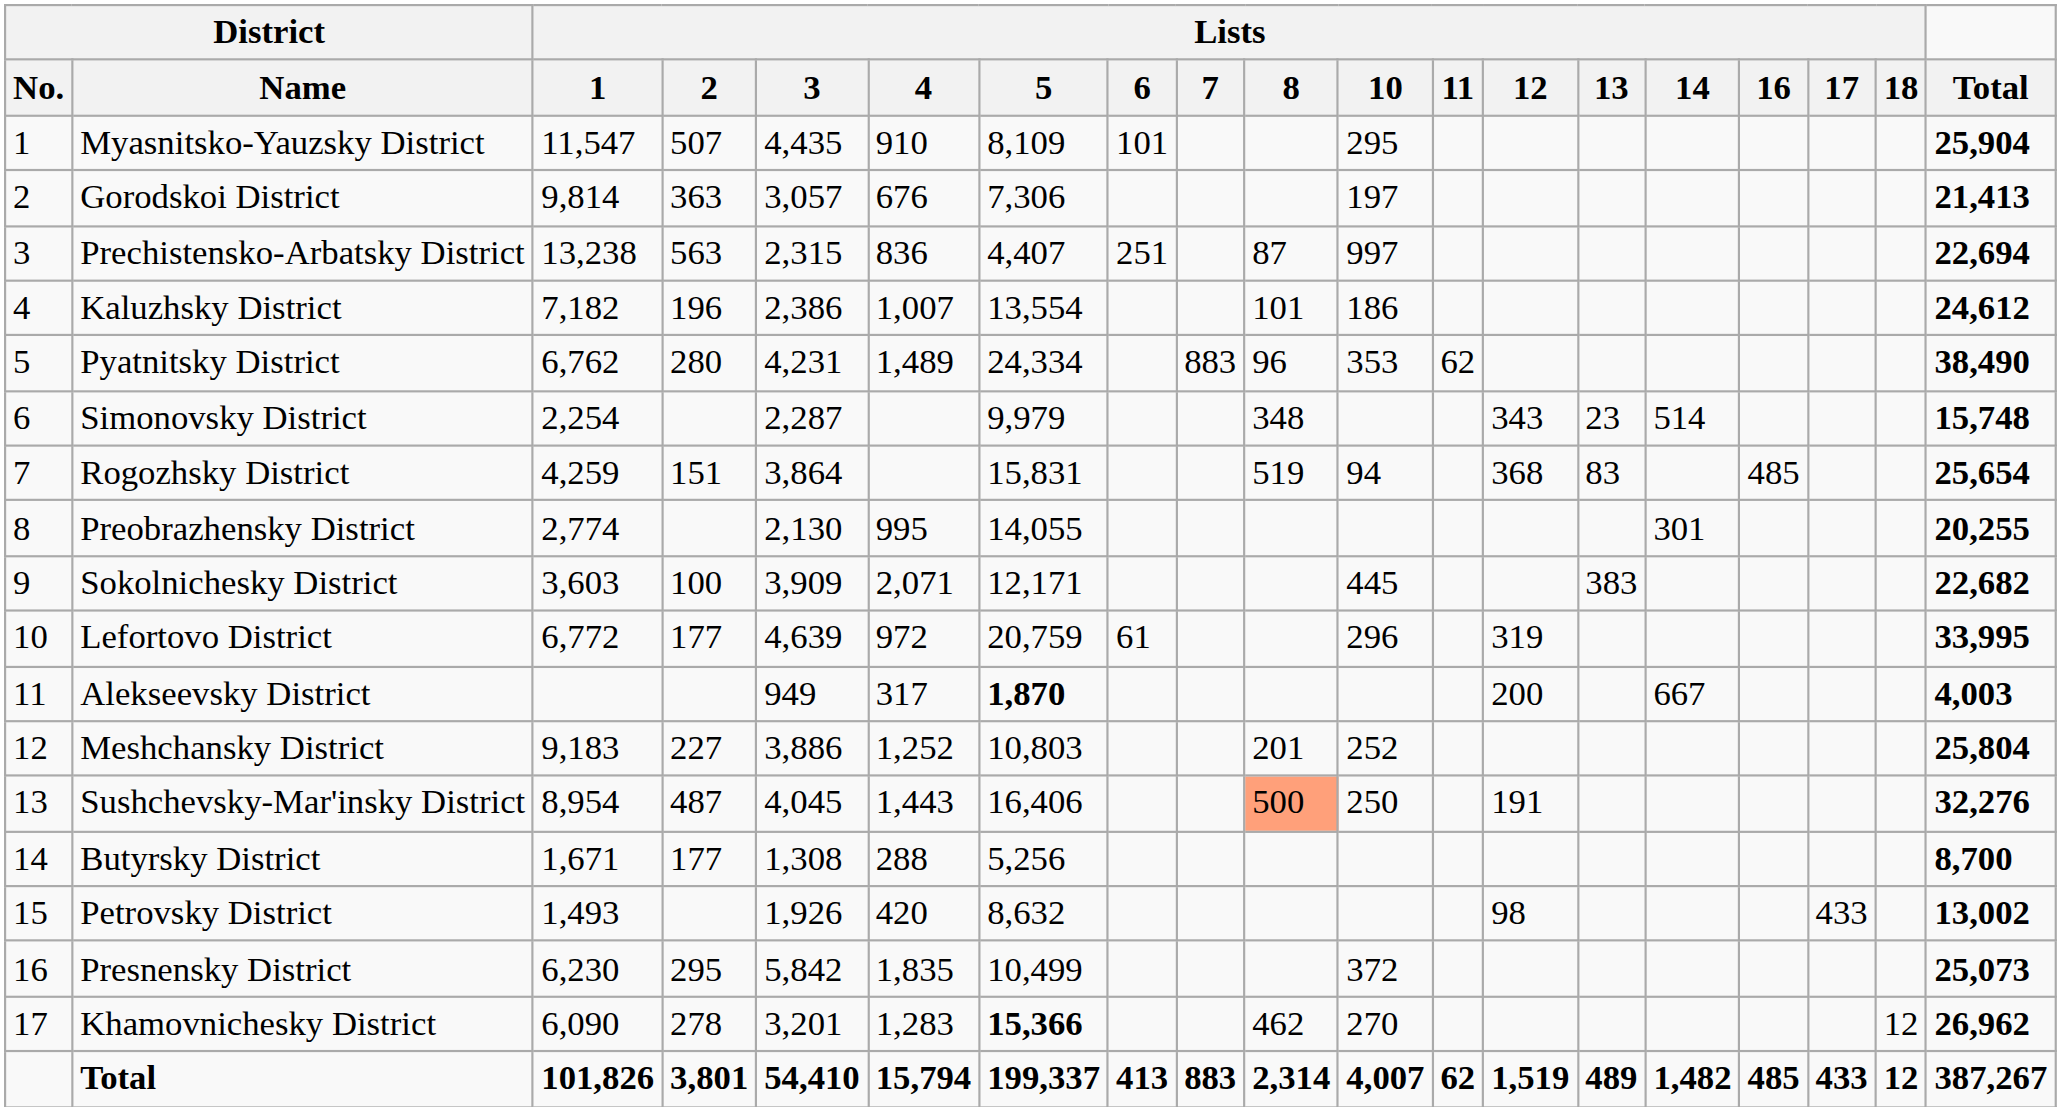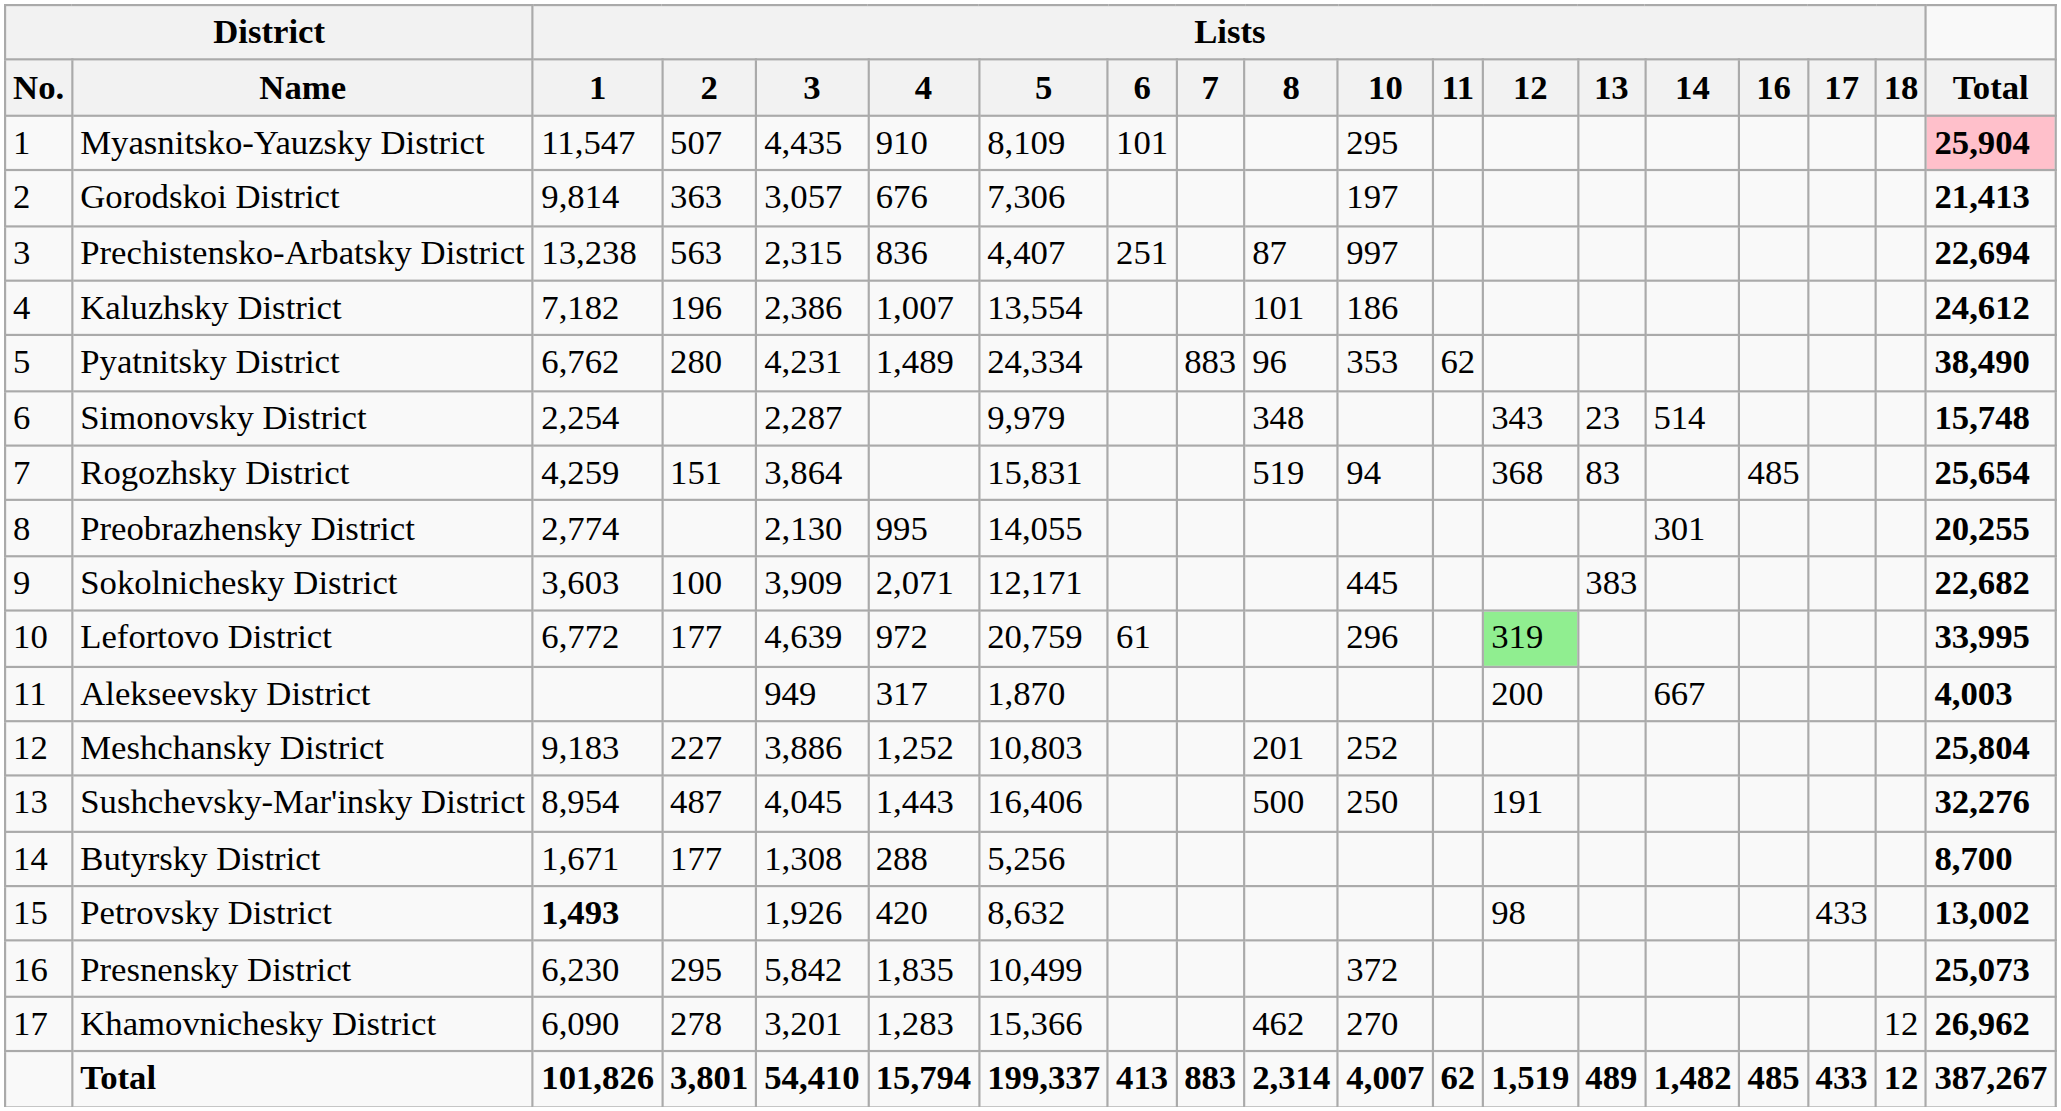(1982, 142) no background -> (1982, 142) pink background
(1517, 637) no background -> (1517, 637) lightgreen background
(1026, 692) bold -> (1026, 692) normal
(1278, 802) lightsalmon background -> (1278, 802) no background
(580, 913) normal -> (580, 913) bold
(1035, 1023) bold -> (1035, 1023) normal
